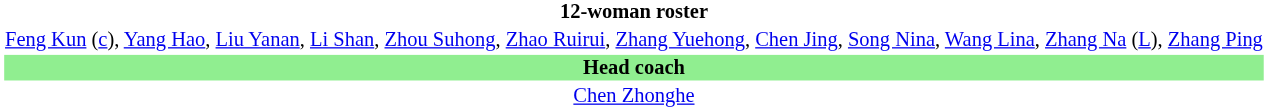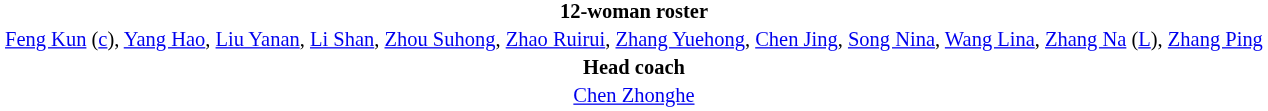(634, 67) lightgreen background -> (634, 67) no background
